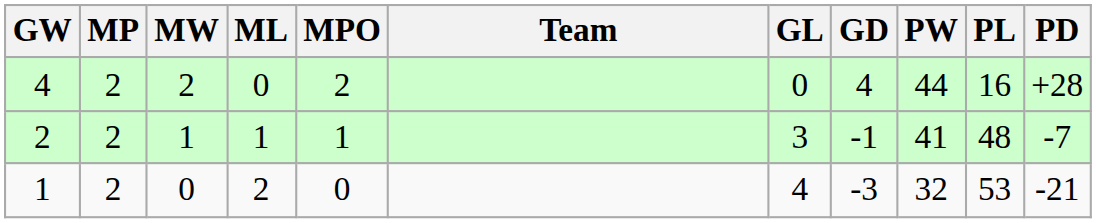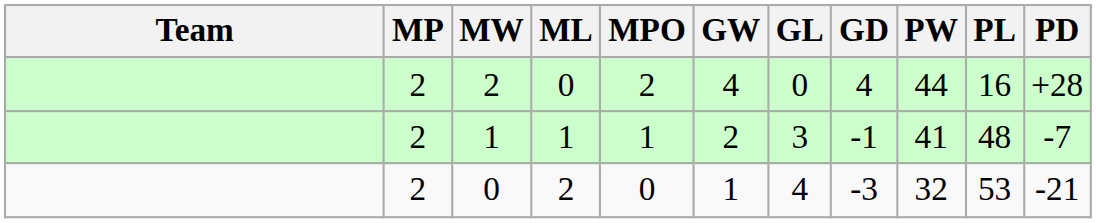columns swapped: (578, 30) <-> (42, 30)
